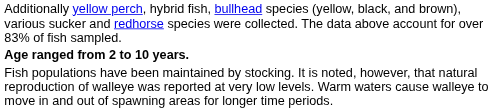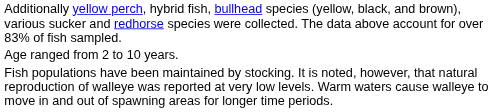(97, 55) bold -> (91, 55) normal
